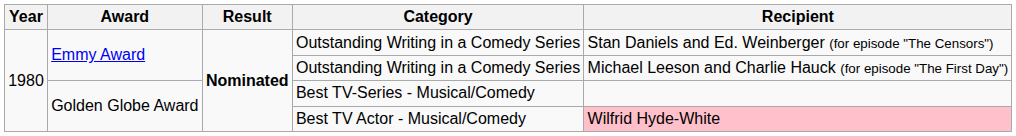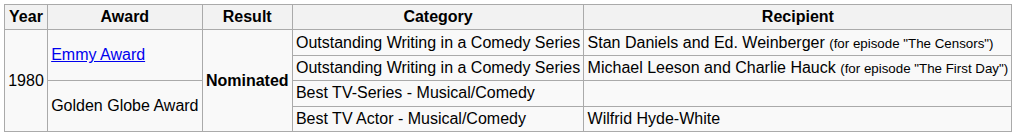(654, 118) pink background -> (654, 118) no background
